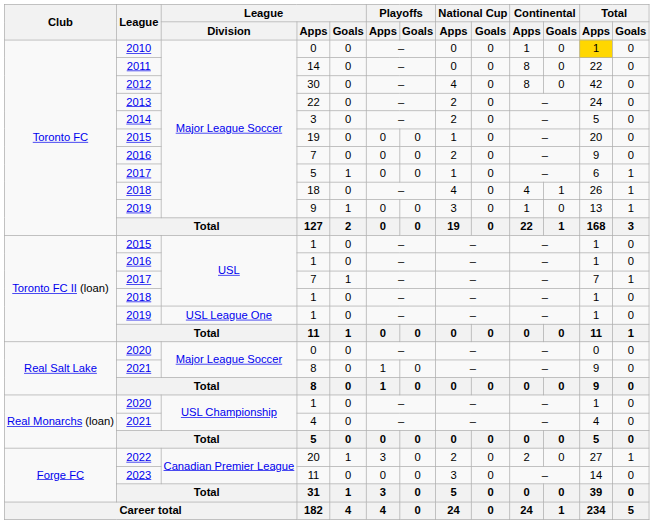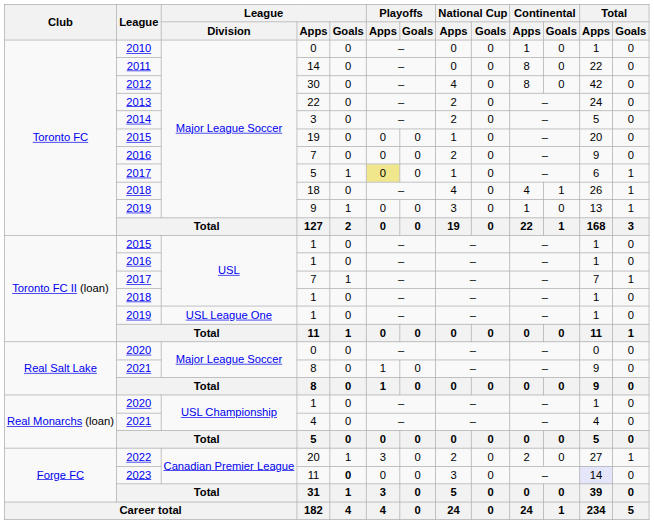(596, 48) gold background -> (596, 48) no background
(383, 173) no background -> (383, 173) khaki background
(348, 475) normal -> (348, 475) bold
(596, 475) no background -> (596, 475) lavender background
